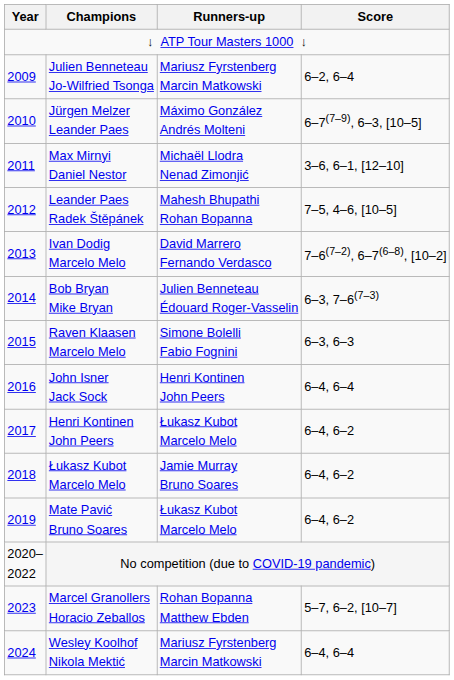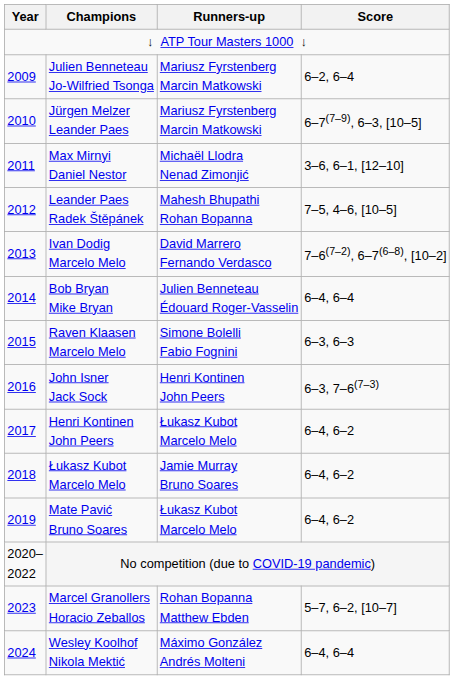(211, 121) Máximo González Andrés Molteni -> (218, 121) Mariusz Fyrstenberg Marcin Matkowski
(342, 298) 6–3, 7–6(7–3) -> (329, 298) 6–4, 6–4
(329, 386) 6–4, 6–4 -> (342, 387) 6–3, 7–6(7–3)
(218, 652) Mariusz Fyrstenberg Marcin Matkowski -> (211, 652) Máximo González Andrés Molteni
